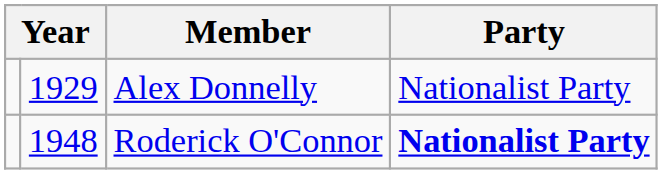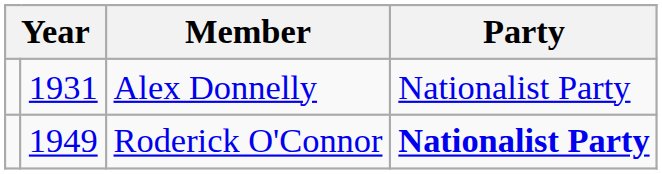(63, 86) 1929 -> (63, 86) 1931
(63, 140) 1948 -> (63, 140) 1949
